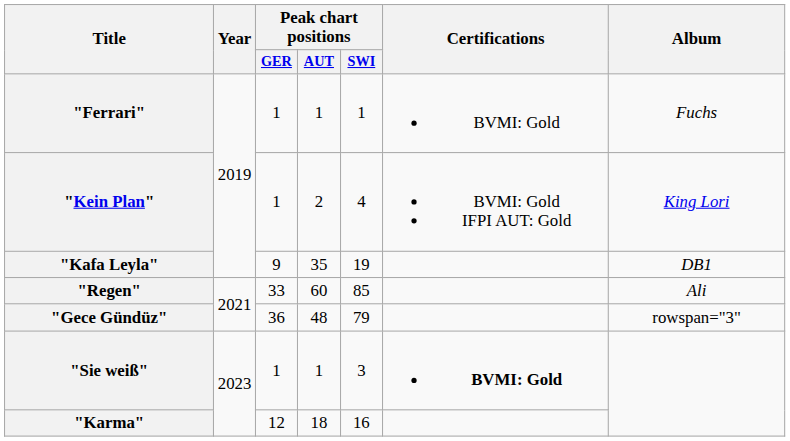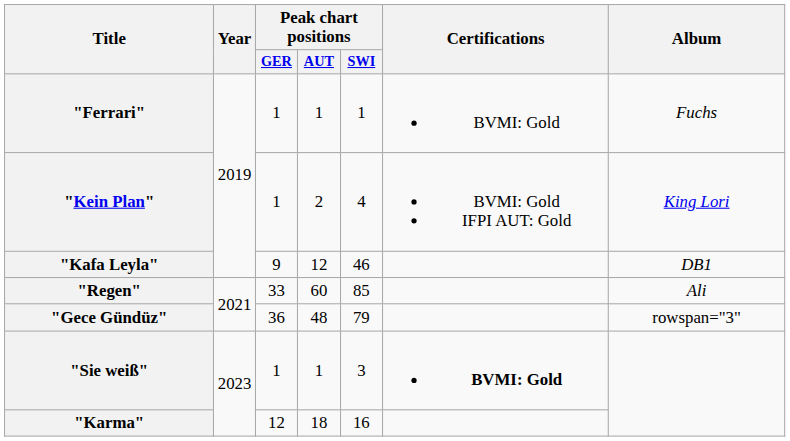(319, 264) 35 -> (319, 264) 12
(361, 264) 19 -> (361, 264) 46
